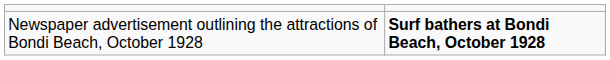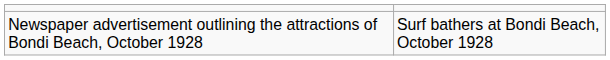(469, 33) bold -> (498, 33) normal
